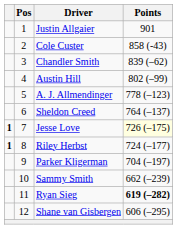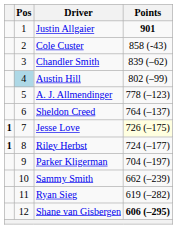(148, 29) normal -> (148, 29) bold
(24, 79) no background -> (24, 79) lightblue background
(148, 194) bold -> (148, 194) normal
(148, 211) normal -> (148, 211) bold
